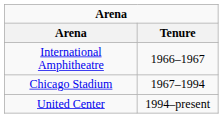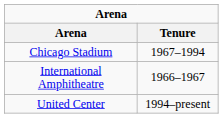rows swapped: (71, 58) <-> (71, 84)
